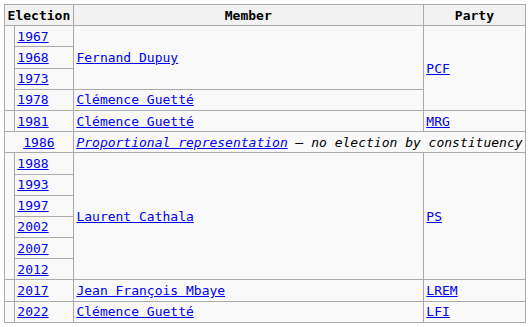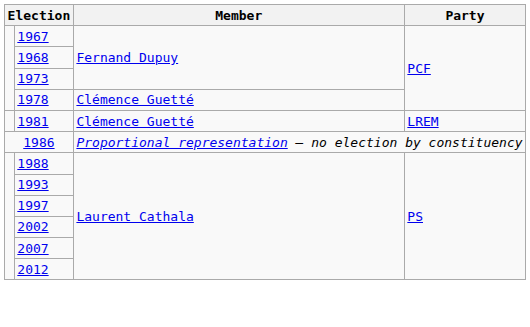(438, 121) MRG -> (423, 121) LREM
- row: (33, 291)
- row: (33, 312)
